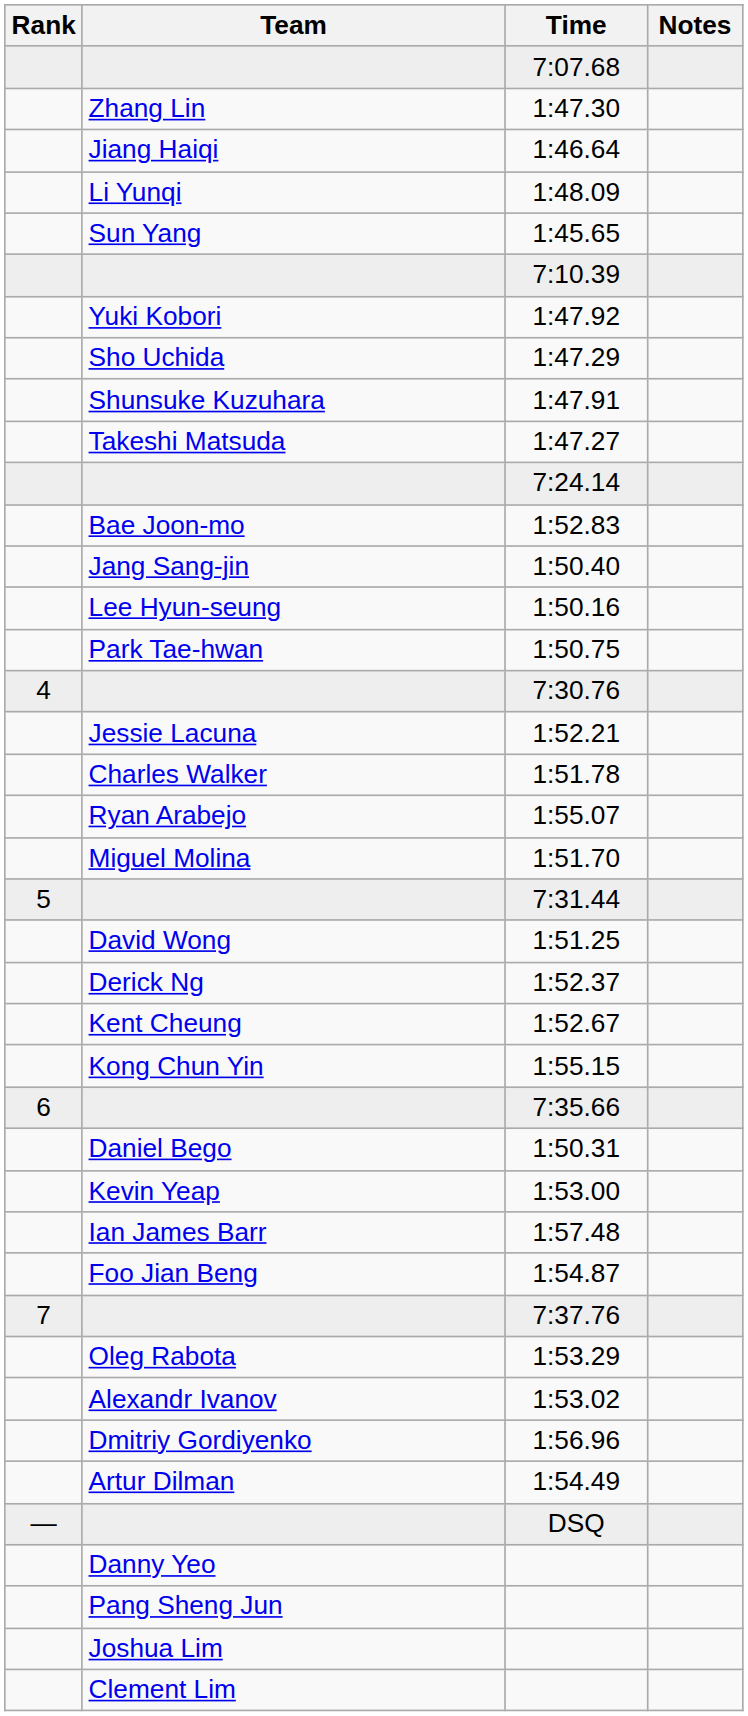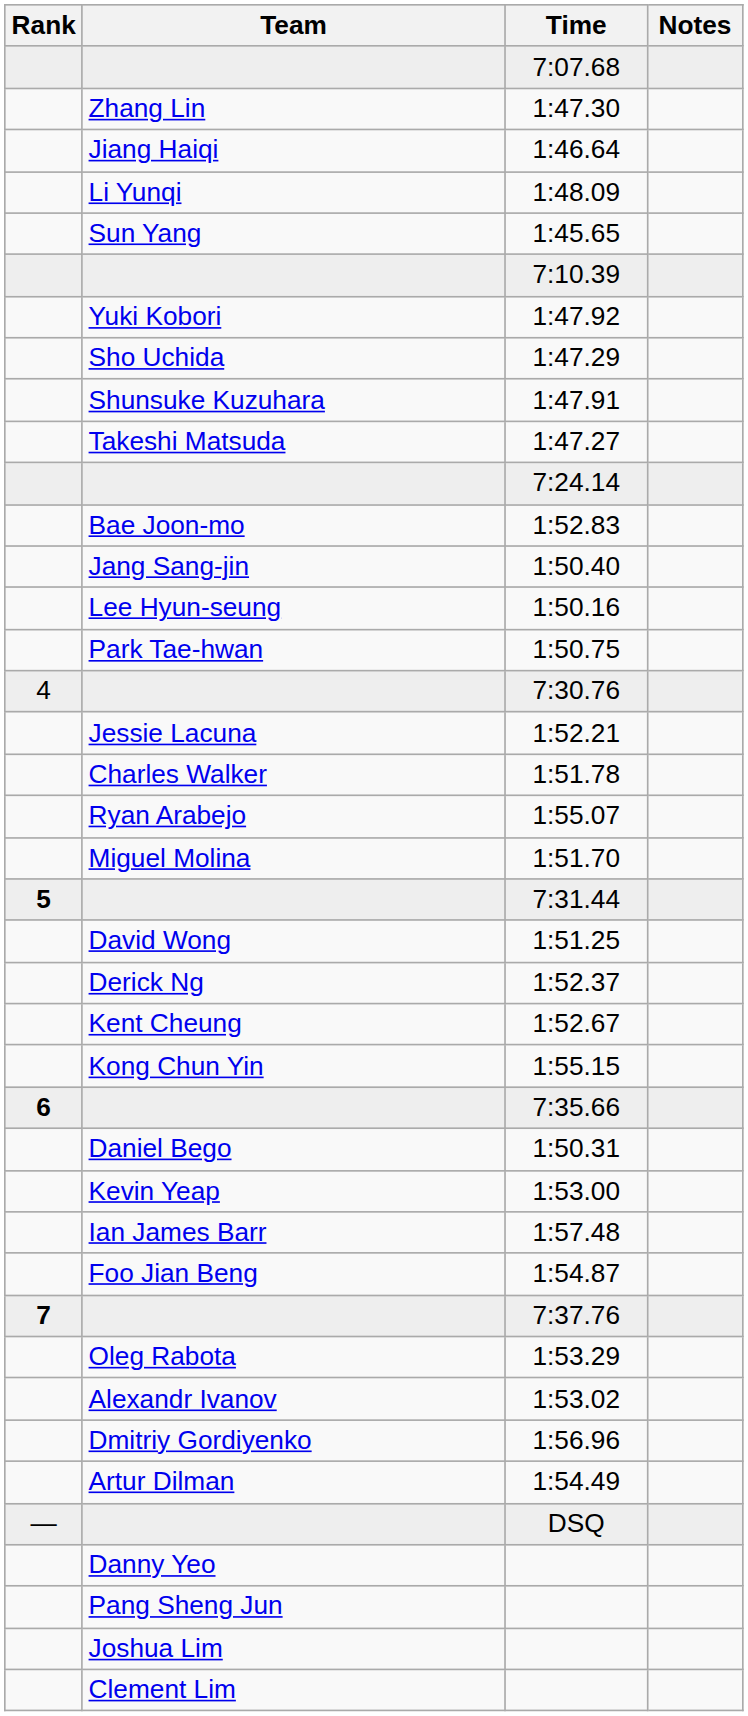(44, 899) normal -> (44, 899) bold
(44, 1107) normal -> (44, 1107) bold
(44, 1315) normal -> (44, 1315) bold
